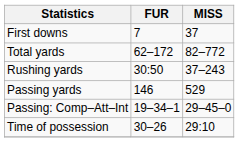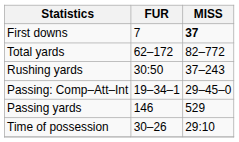(192, 33) normal -> (192, 33) bold
rows swapped: (44, 89) <-> (68, 108)
